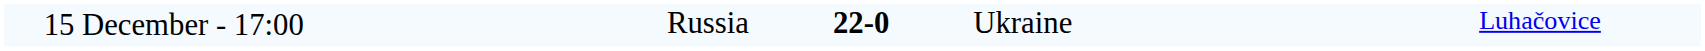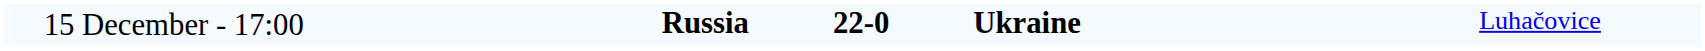(708, 22) normal -> (705, 22) bold
(1023, 22) normal -> (1027, 22) bold
